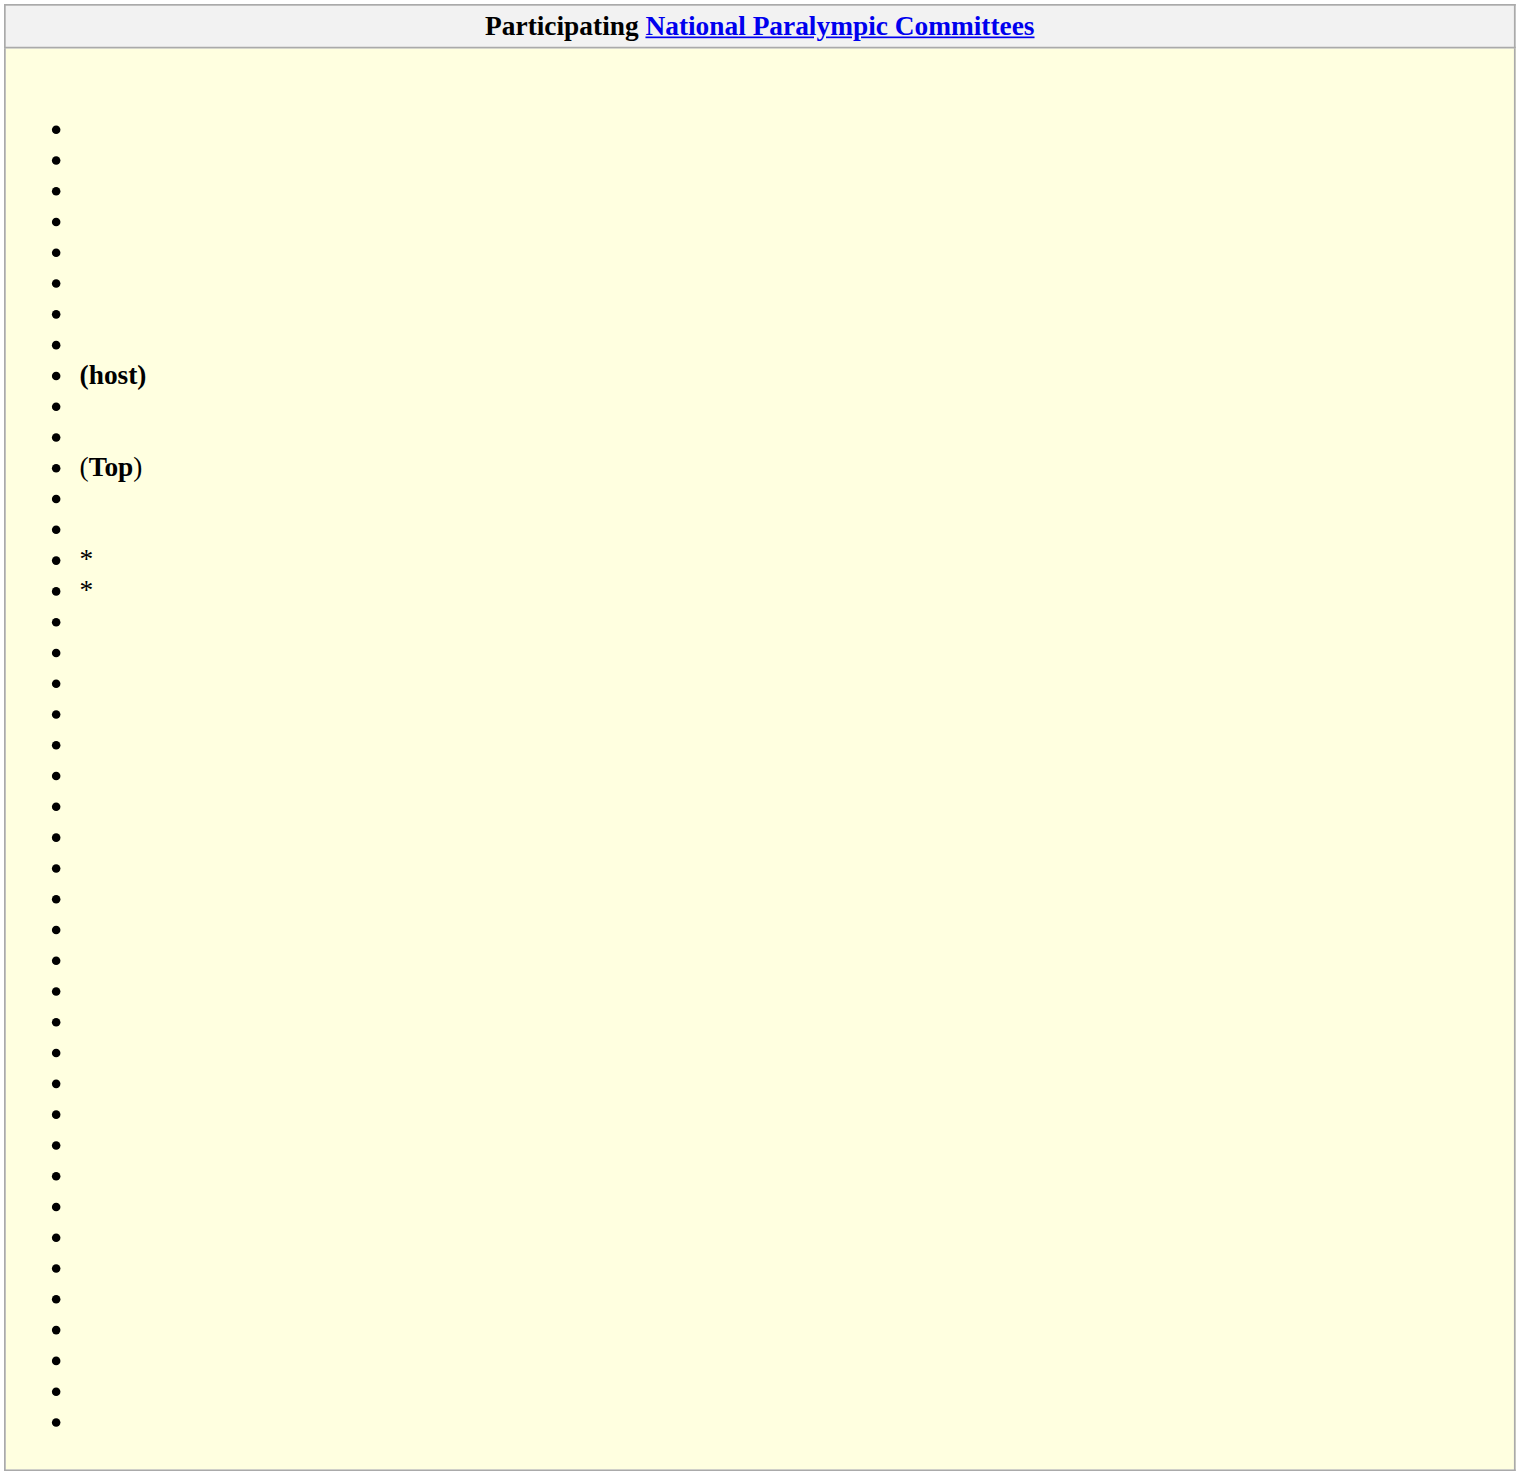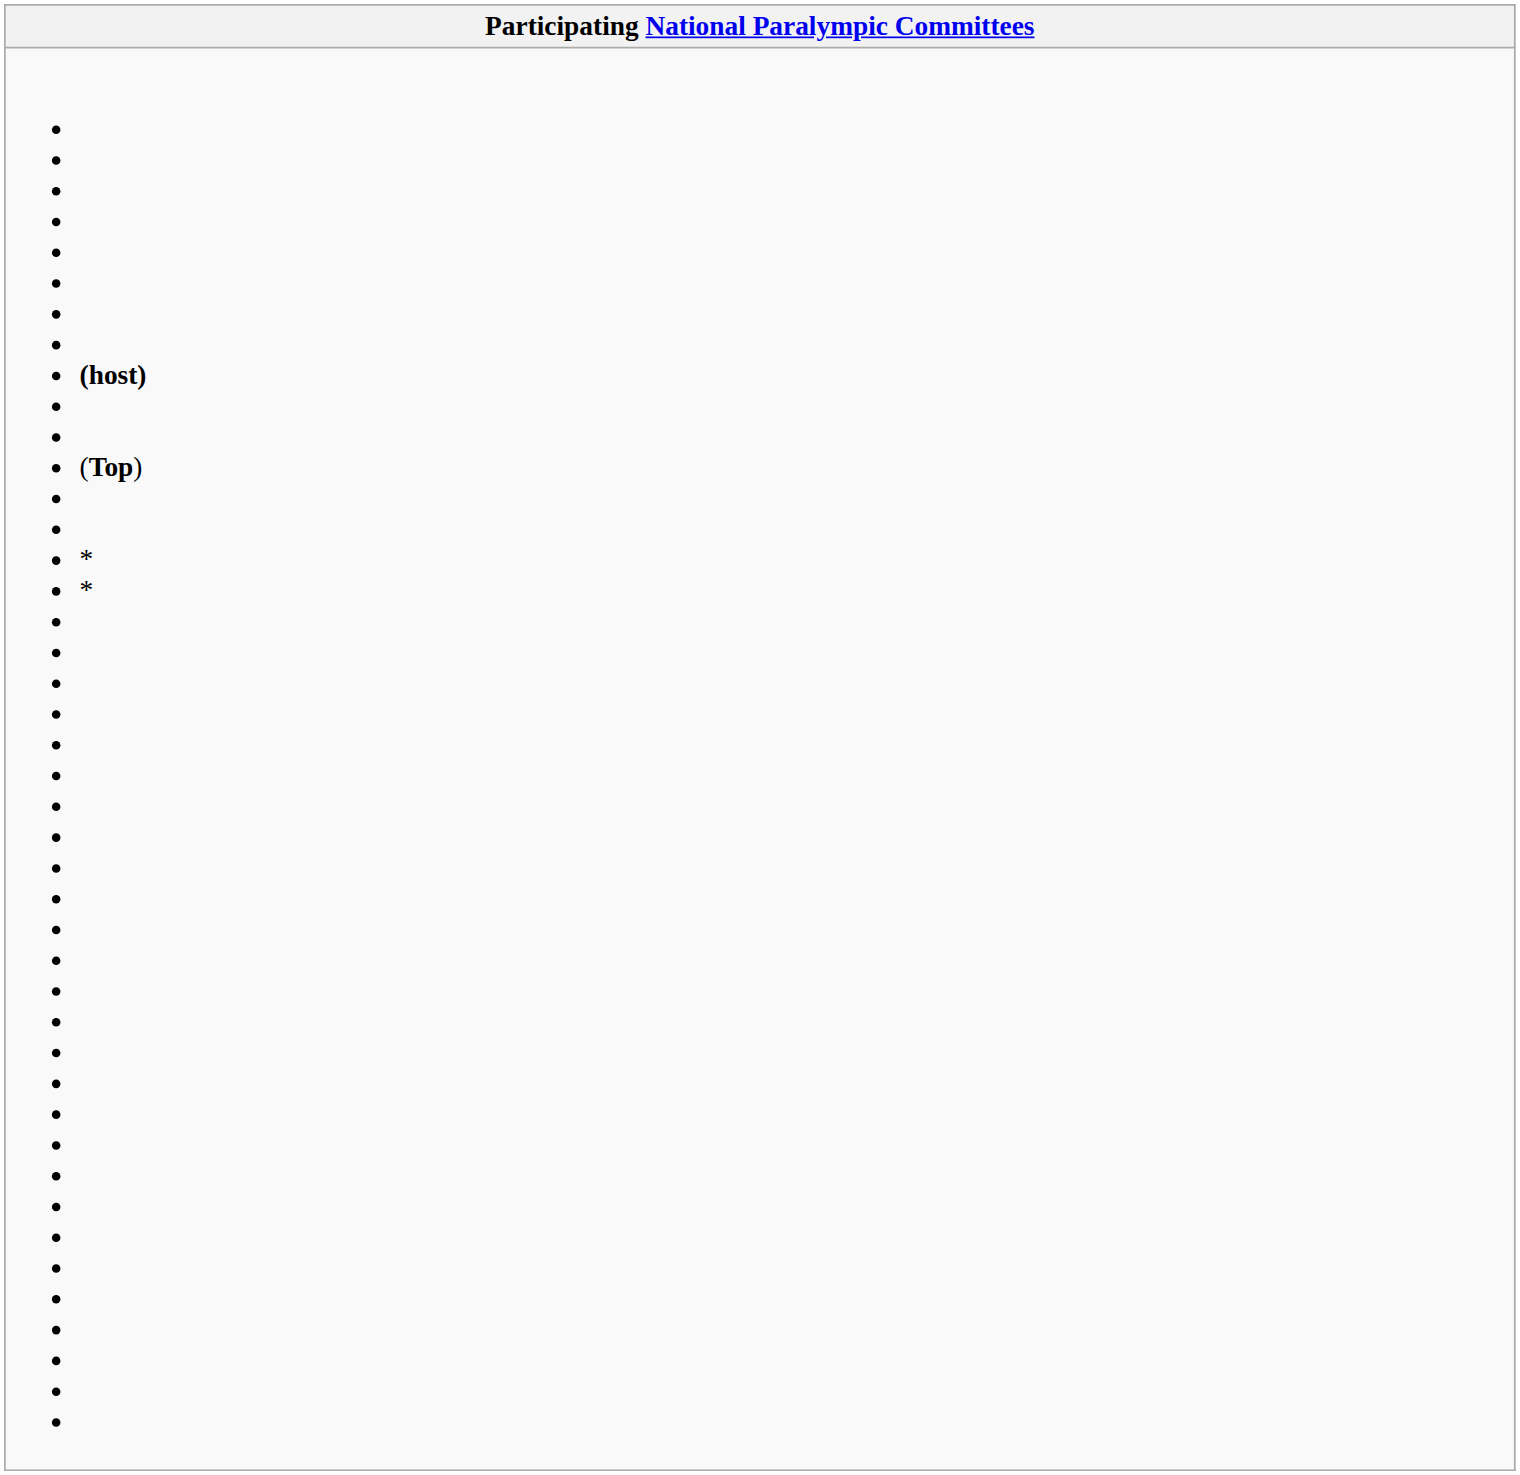(760, 774) lightyellow background -> (760, 774) no background
